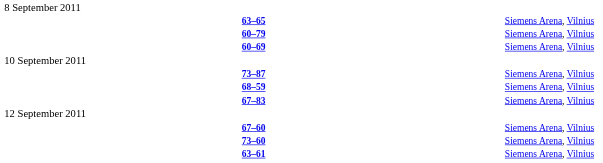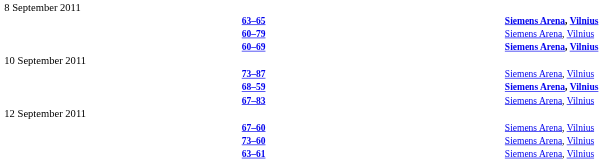(549, 20) normal -> (552, 20) bold
(549, 47) normal -> (552, 47) bold
(549, 87) normal -> (552, 87) bold
